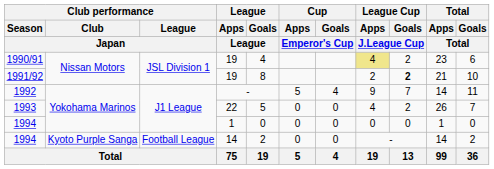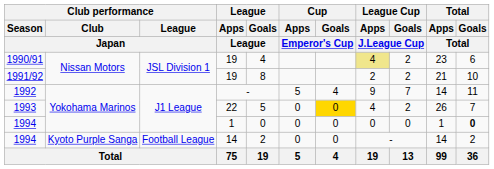(408, 76) bold -> (408, 76) normal
(336, 108) no background -> (336, 108) gold background
(473, 124) normal -> (473, 124) bold
